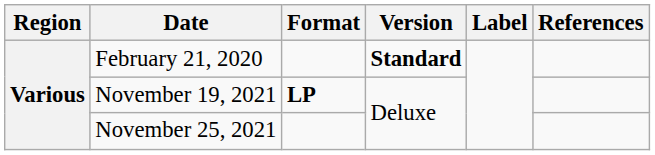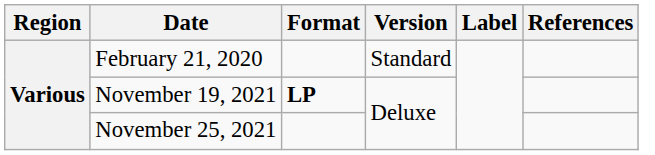(416, 58) bold -> (411, 58) normal
